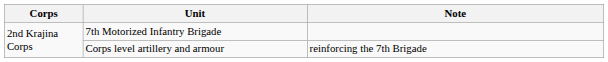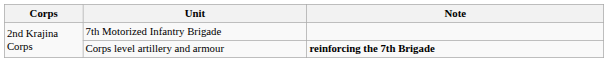(368, 49) normal -> (372, 49) bold
